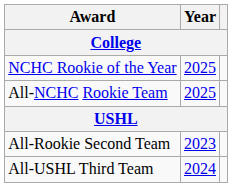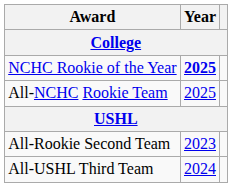(200, 67) normal -> (200, 67) bold
